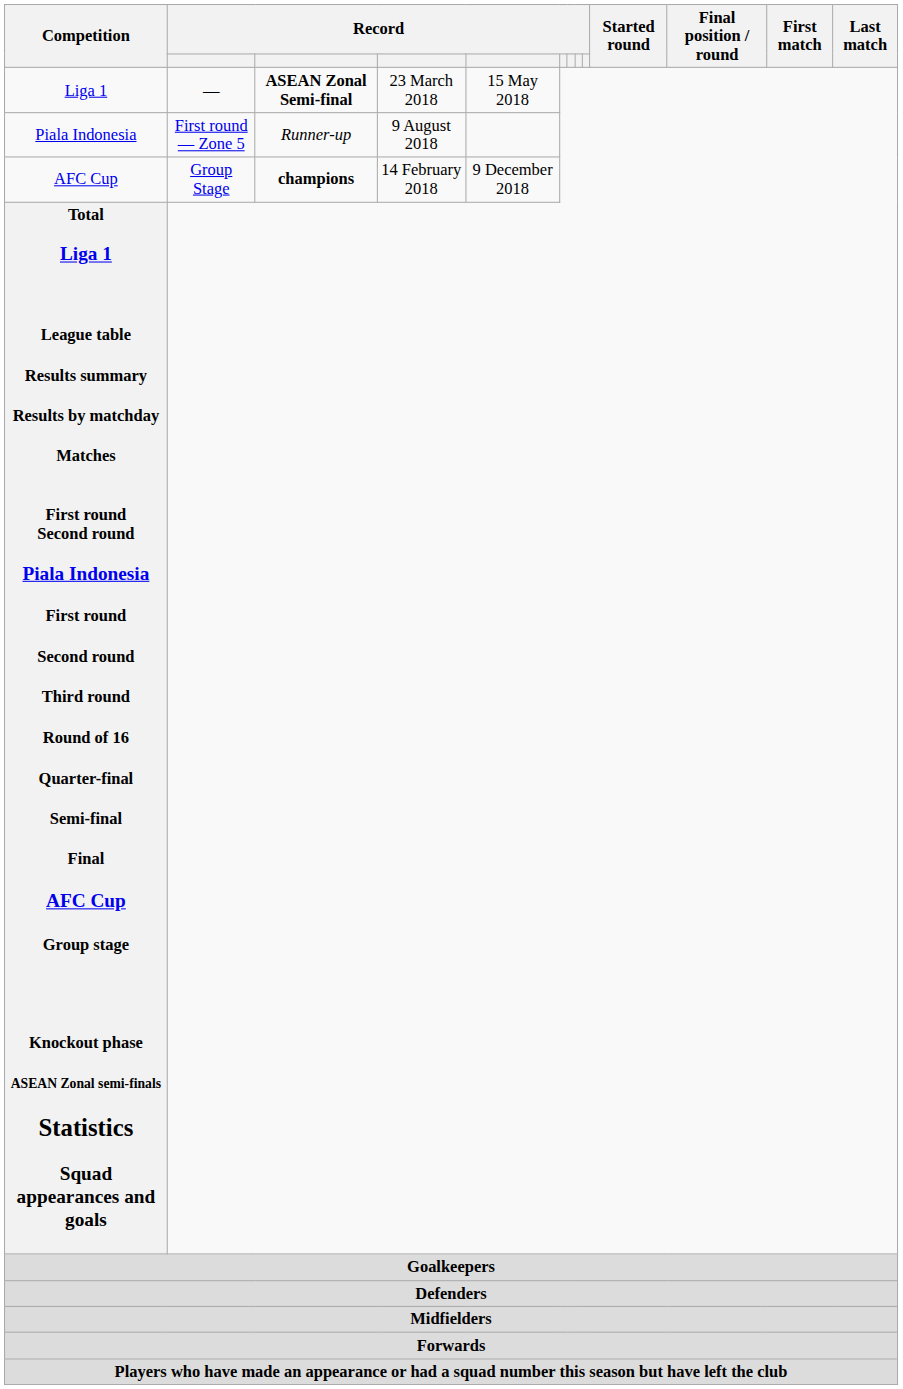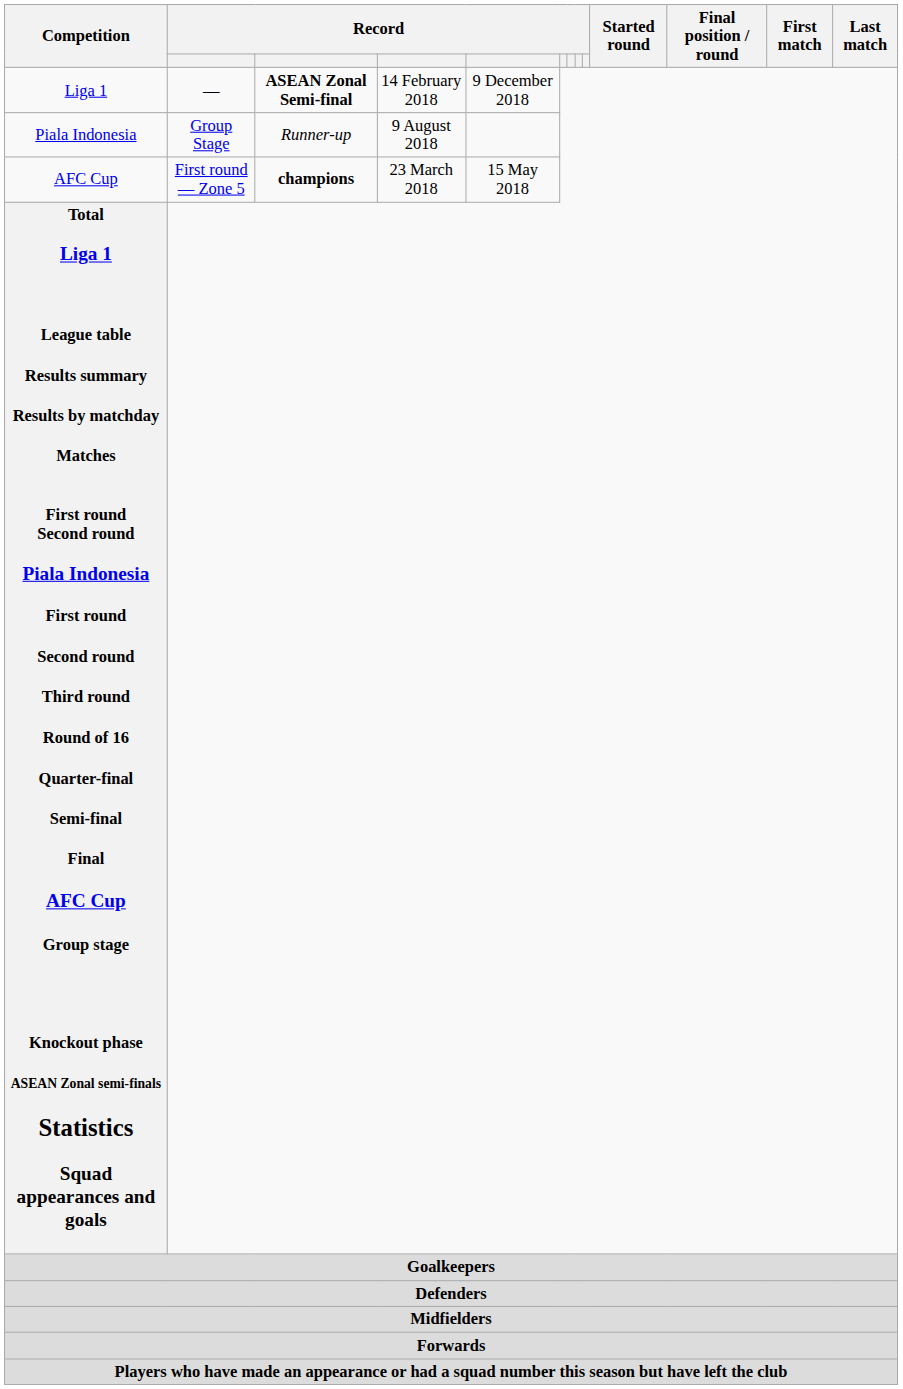(421, 90) 23 March 2018 -> (421, 90) 14 February 2018
(513, 90) 15 May 2018 -> (513, 90) 9 December 2018
(211, 134) First round — Zone 5 -> (211, 134) Group Stage
(211, 179) Group Stage -> (211, 179) First round — Zone 5
(421, 179) 14 February 2018 -> (421, 179) 23 March 2018
(513, 179) 9 December 2018 -> (513, 179) 15 May 2018
